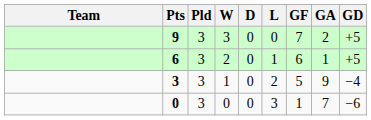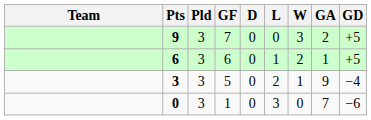columns swapped: (227, 15) <-> (299, 15)
